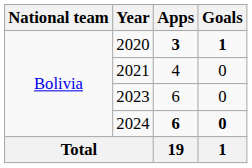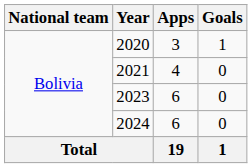(176, 44) bold -> (176, 44) normal
(222, 44) bold -> (222, 44) normal
(176, 123) bold -> (176, 123) normal
(222, 123) bold -> (222, 123) normal
